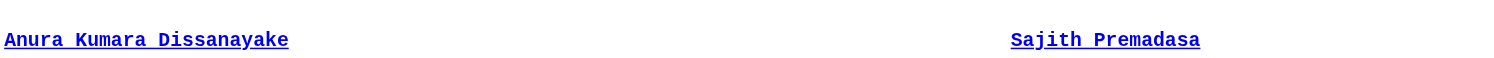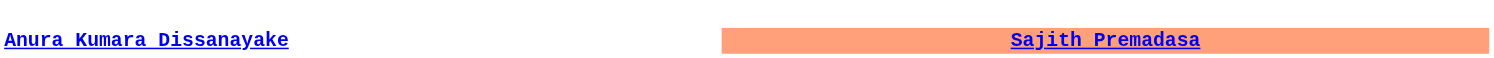(1106, 41) no background -> (1106, 41) lightsalmon background
